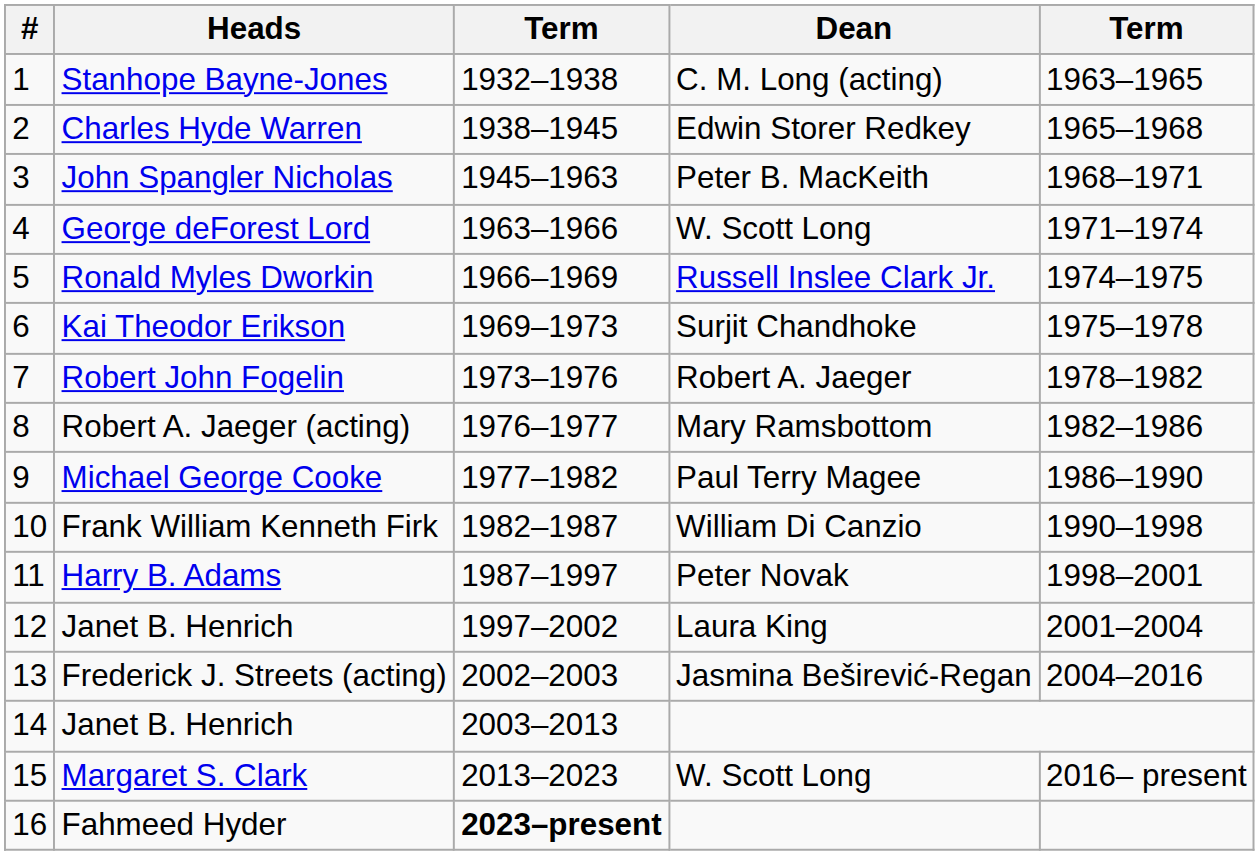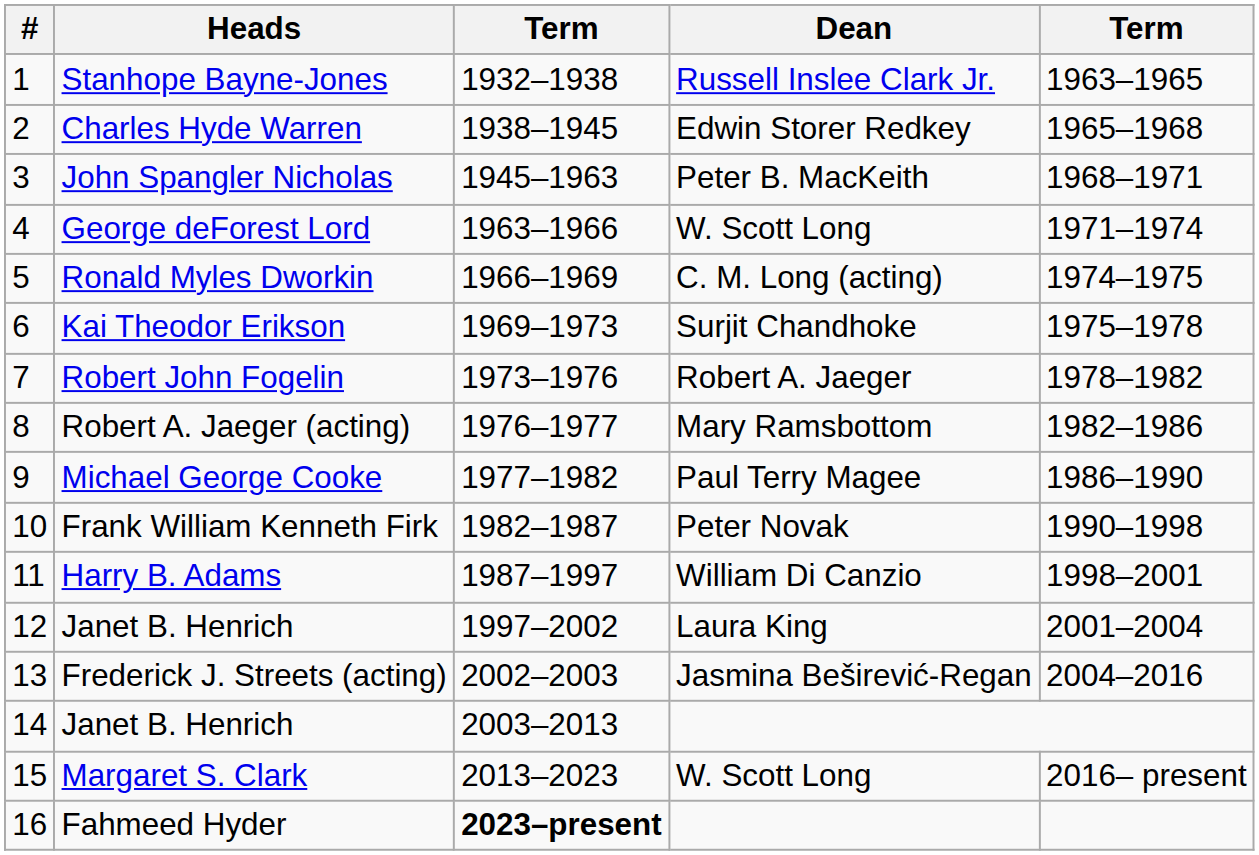(809, 79) C. M. Long (acting) -> (836, 79) Russell Inslee Clark Jr.
(836, 278) Russell Inslee Clark Jr. -> (809, 278) C. M. Long (acting)
(799, 526) William Di Canzio -> (762, 526) Peter Novak
(762, 576) Peter Novak -> (799, 576) William Di Canzio
